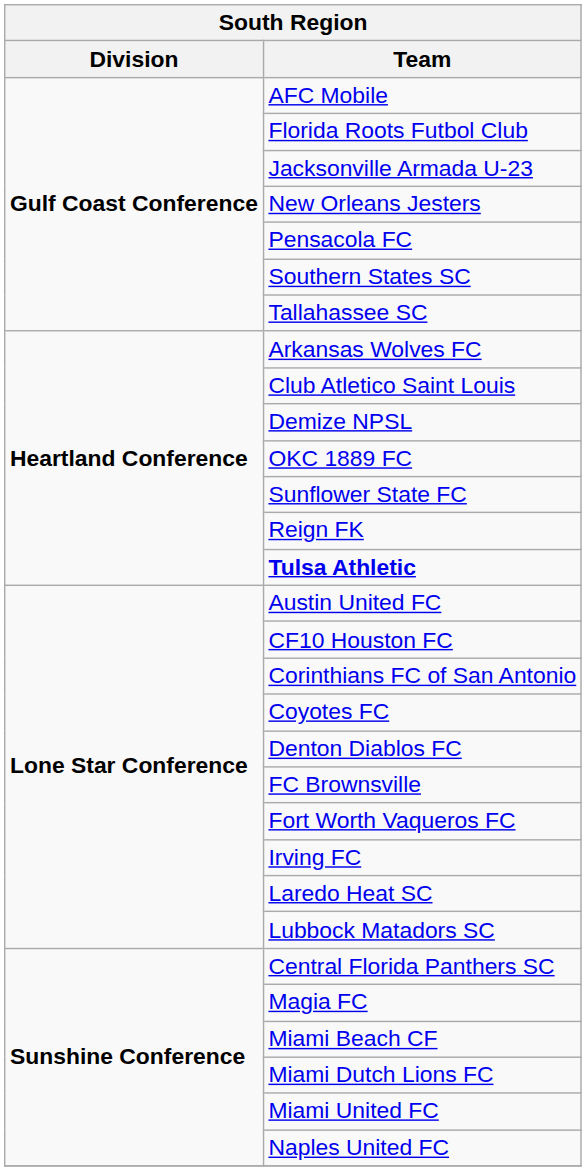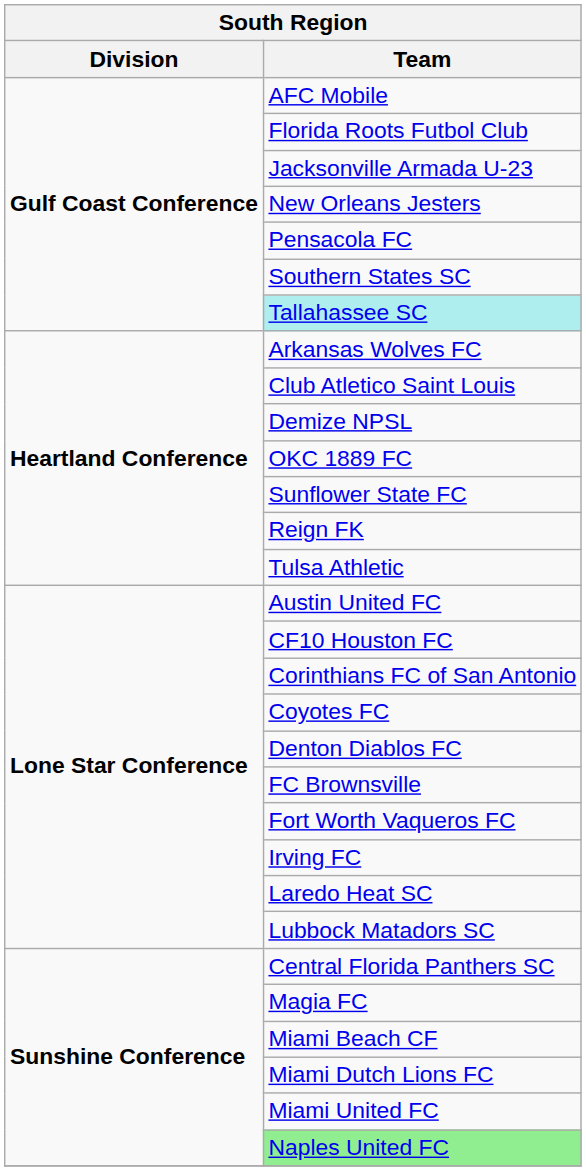(348, 312) no background -> (348, 312) paleturquoise background
(342, 566) bold -> (336, 566) normal
(359, 1147) no background -> (359, 1147) lightgreen background
